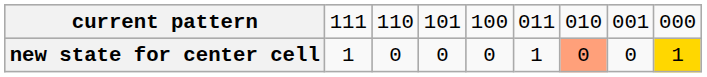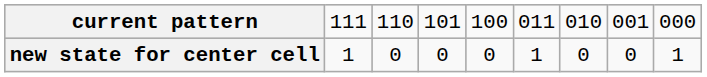(584, 55) lightsalmon background -> (584, 55) no background
(678, 55) gold background -> (678, 55) no background
